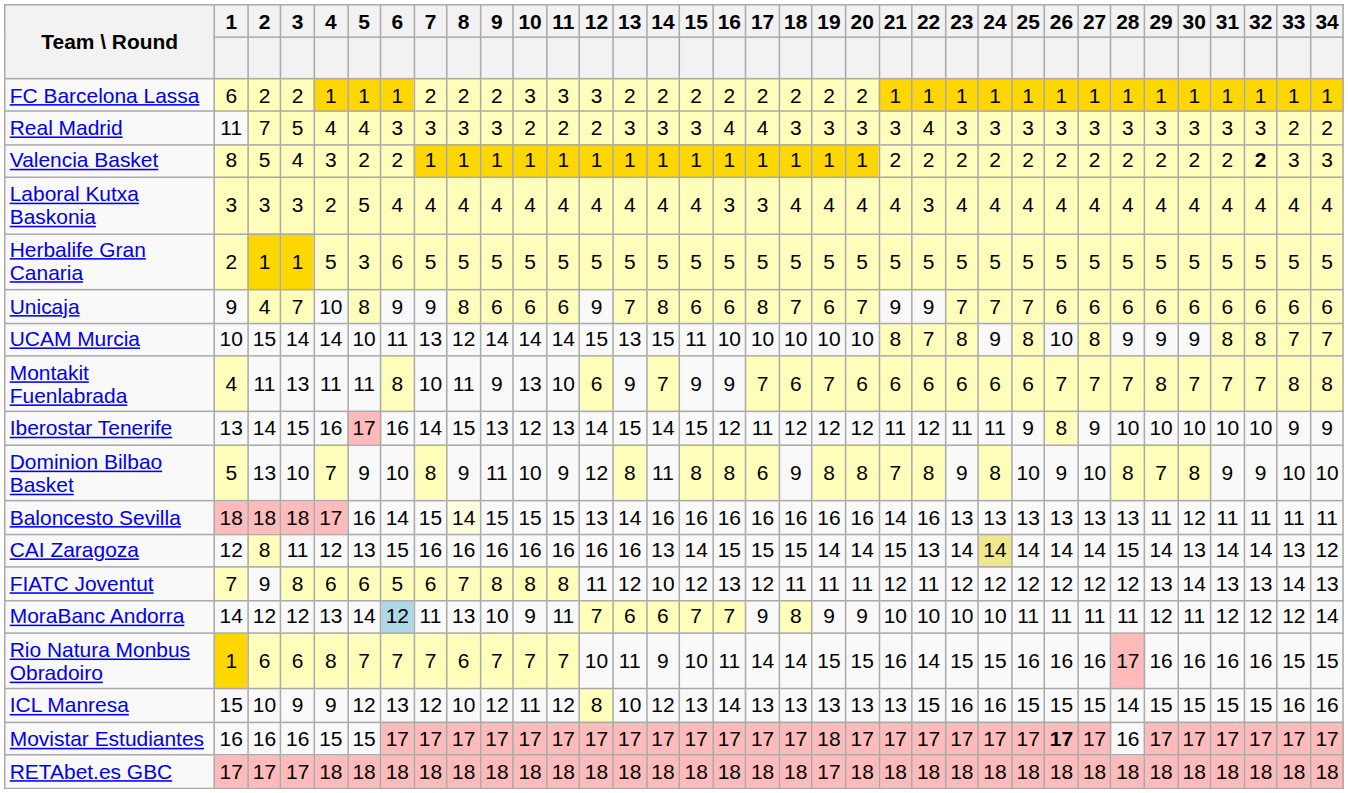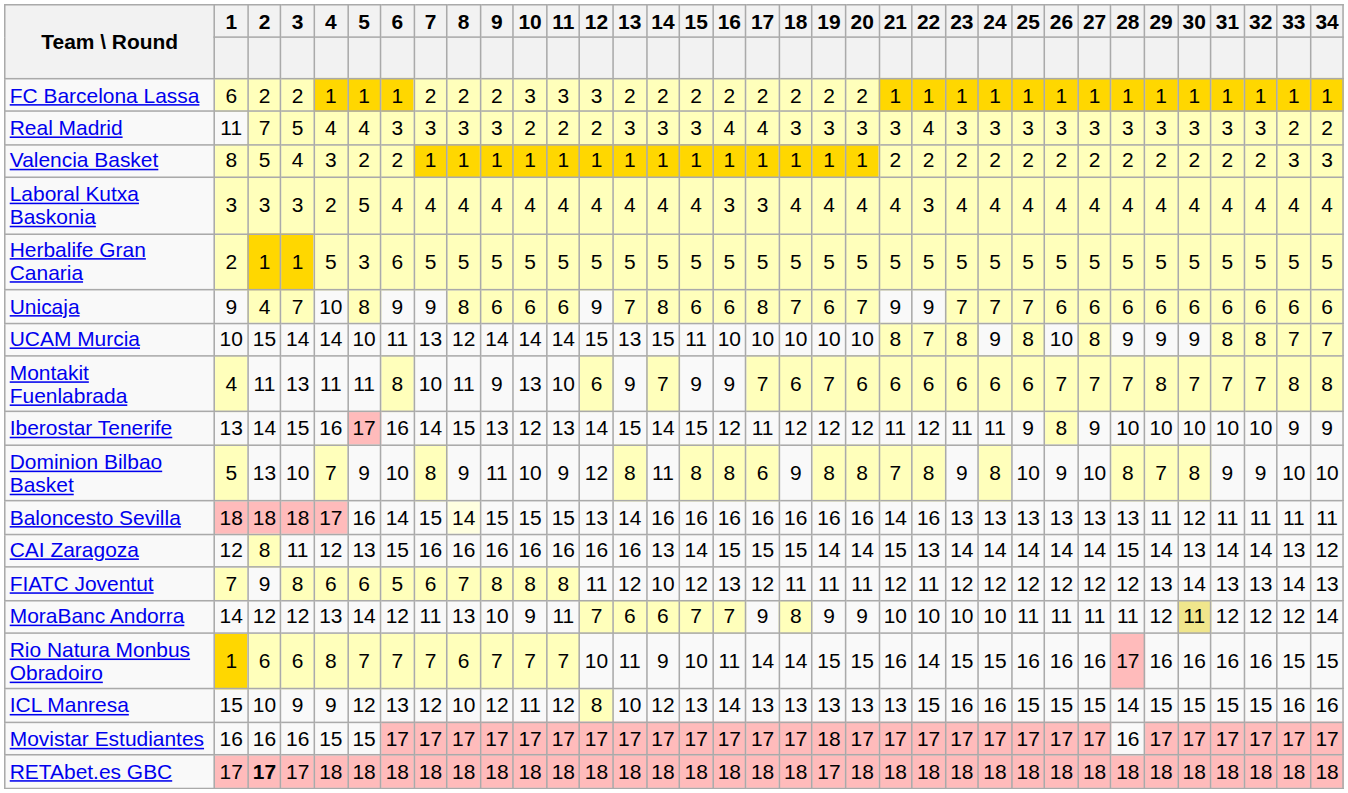(1261, 161) bold -> (1261, 161) normal
(995, 550) khaki background -> (995, 550) no background
(397, 616) lightblue background -> (397, 616) no background
(1194, 616) no background -> (1194, 616) khaki background
(1061, 738) bold -> (1061, 738) normal
(264, 771) normal -> (264, 771) bold
